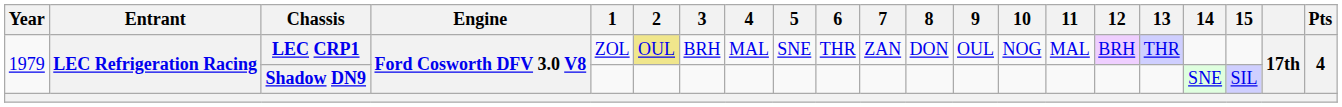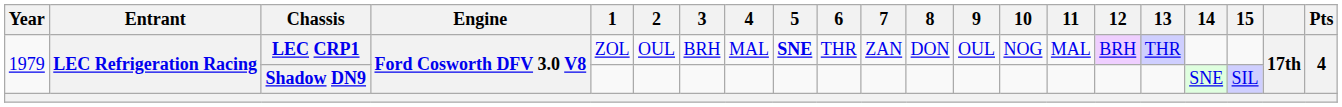(657, 49) khaki background -> (657, 49) no background
(794, 49) normal -> (795, 49) bold
